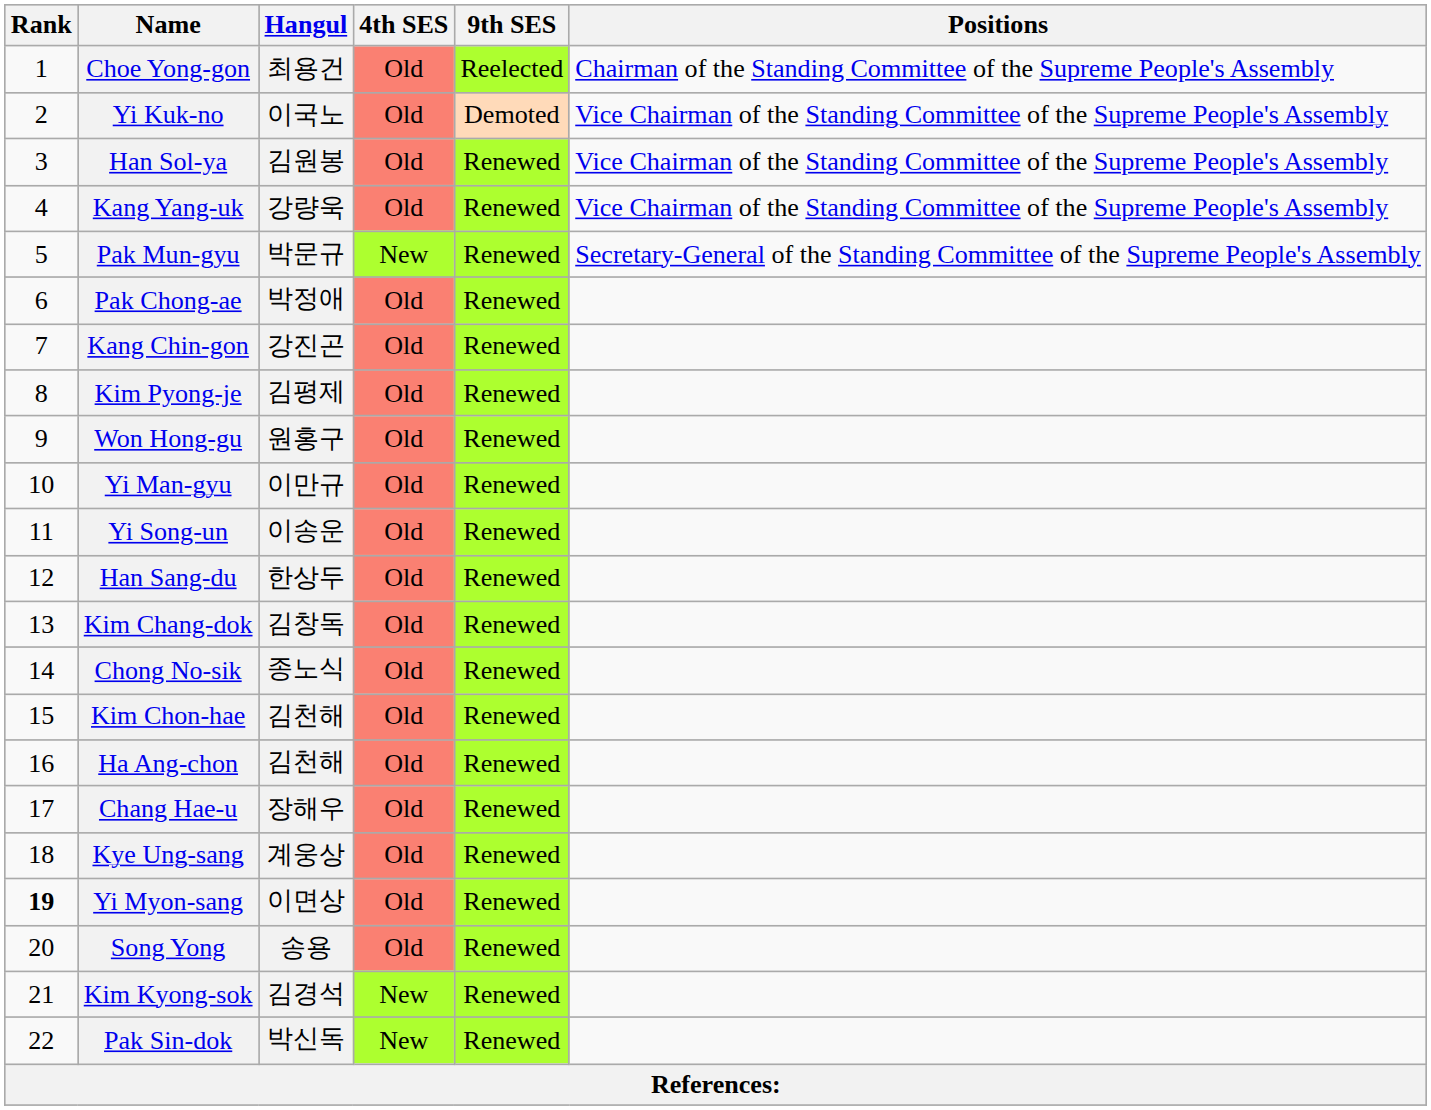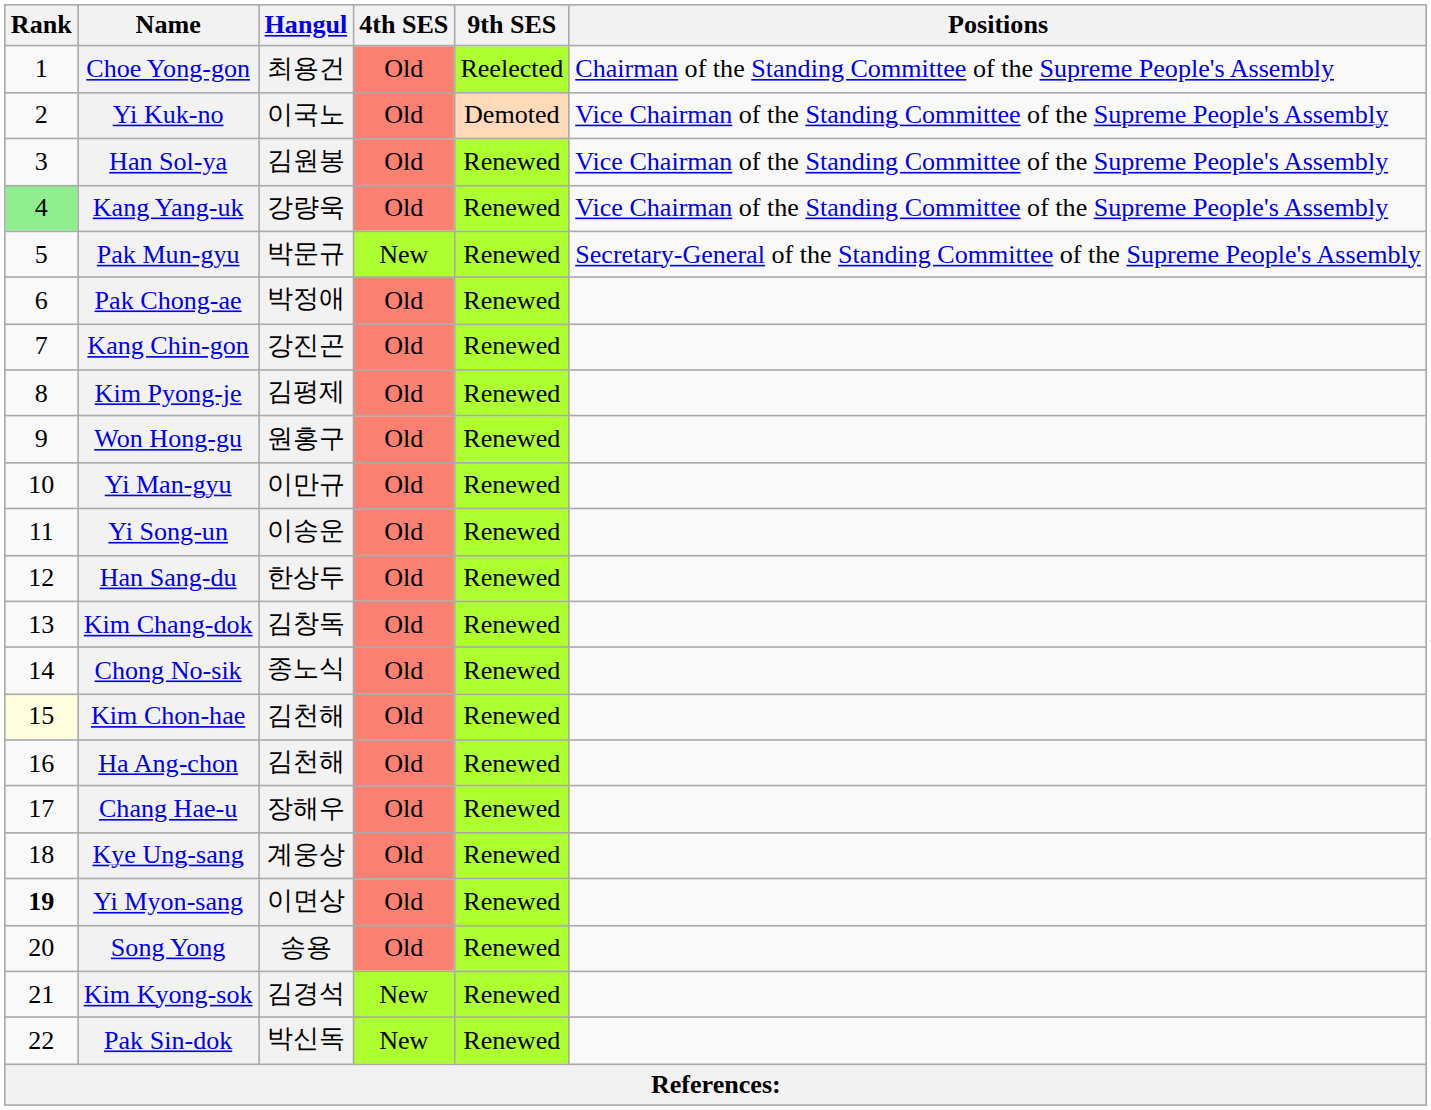(41, 207) no background -> (41, 207) lightgreen background
(41, 716) no background -> (41, 716) lightyellow background
